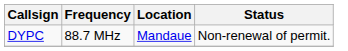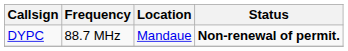(264, 35) normal -> (269, 35) bold
